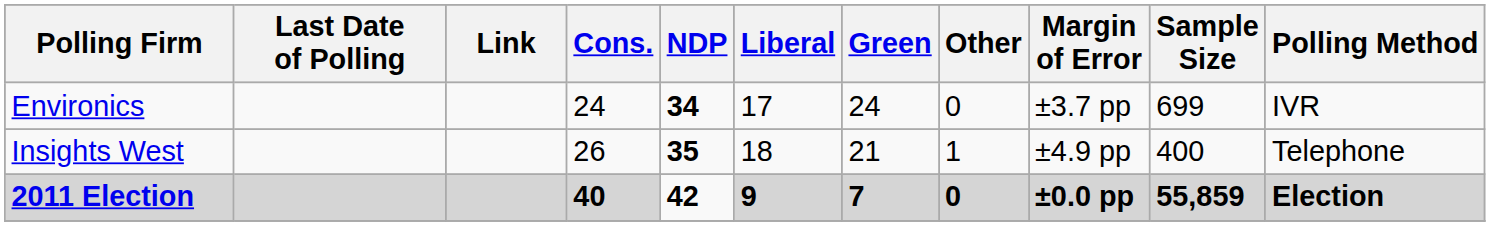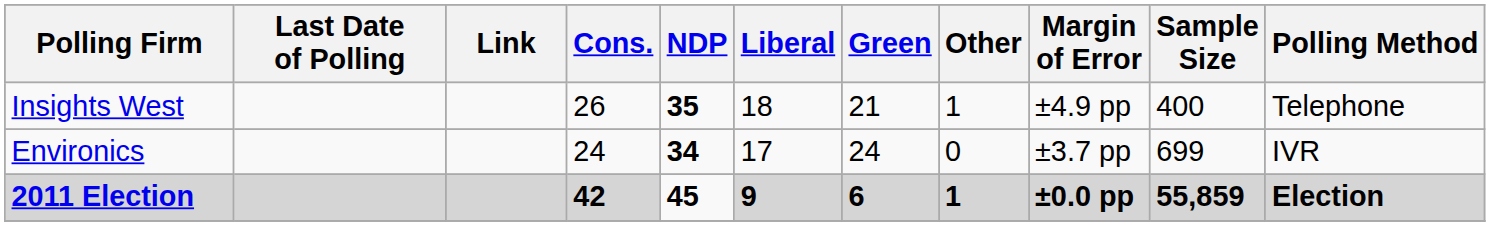rows swapped: (98, 151) <-> (78, 105)
(589, 196) 40 -> (589, 196) 42
(683, 196) 42 -> (683, 196) 45
(856, 196) 7 -> (856, 196) 6
(953, 196) 0 -> (953, 196) 1
